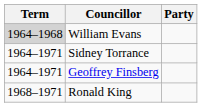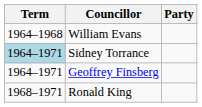(35, 33) lightgrey background -> (35, 33) no background
(35, 53) no background -> (35, 53) lightblue background
